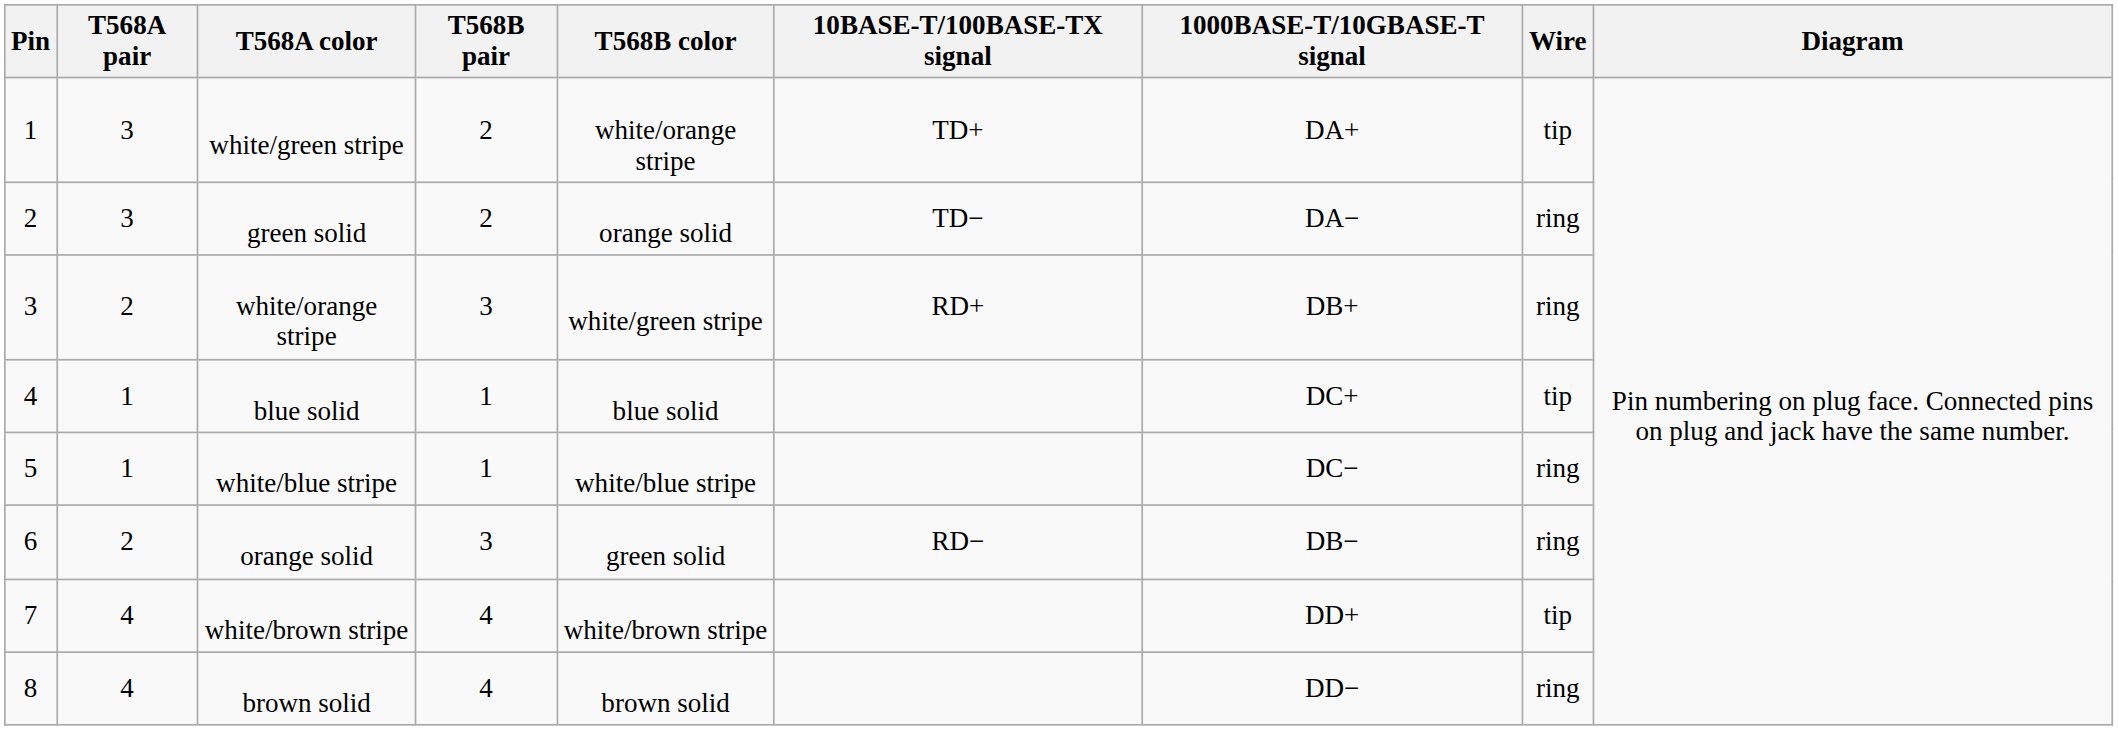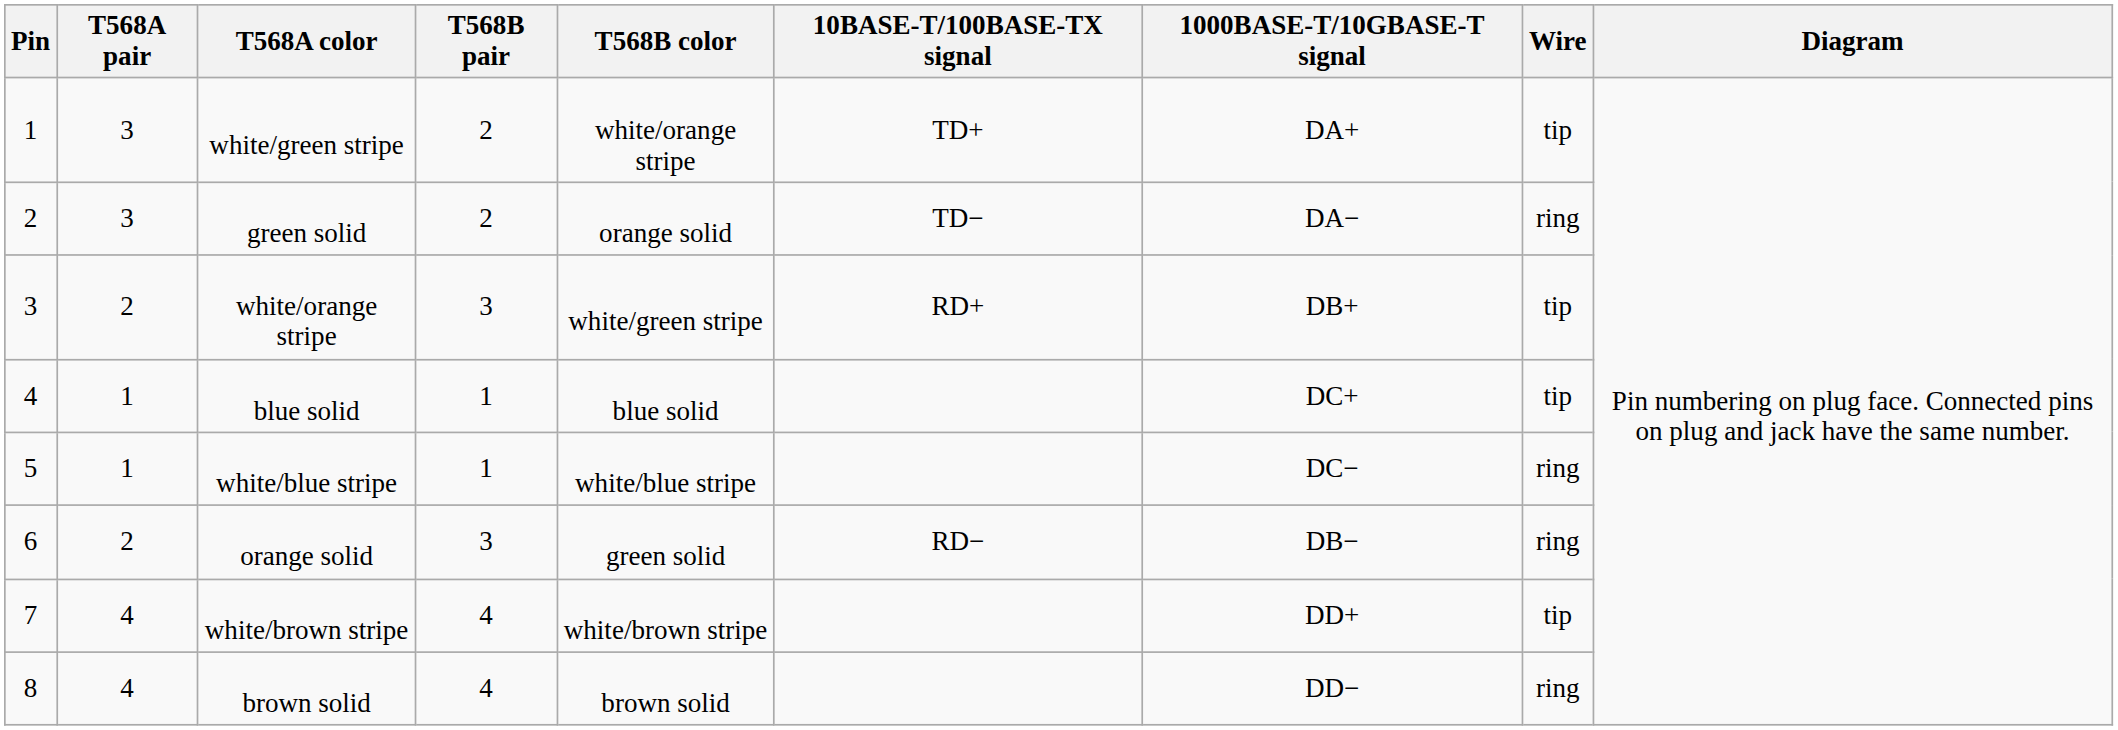(1558, 306) ring -> (1558, 306) tip
